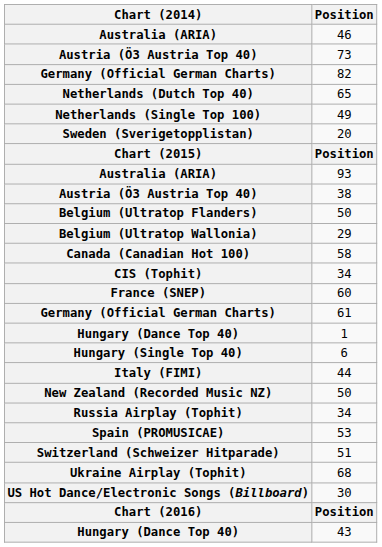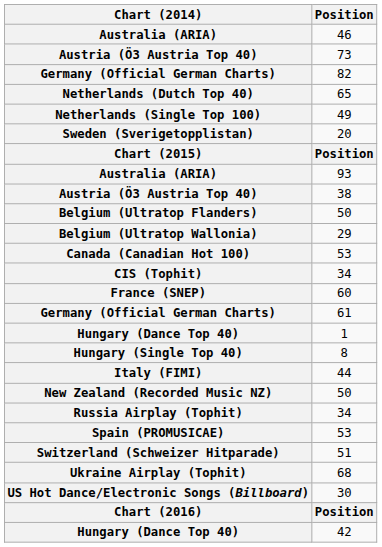(344, 253) 58 -> (344, 253) 53
(344, 353) 6 -> (344, 353) 8
(344, 532) 43 -> (344, 532) 42
